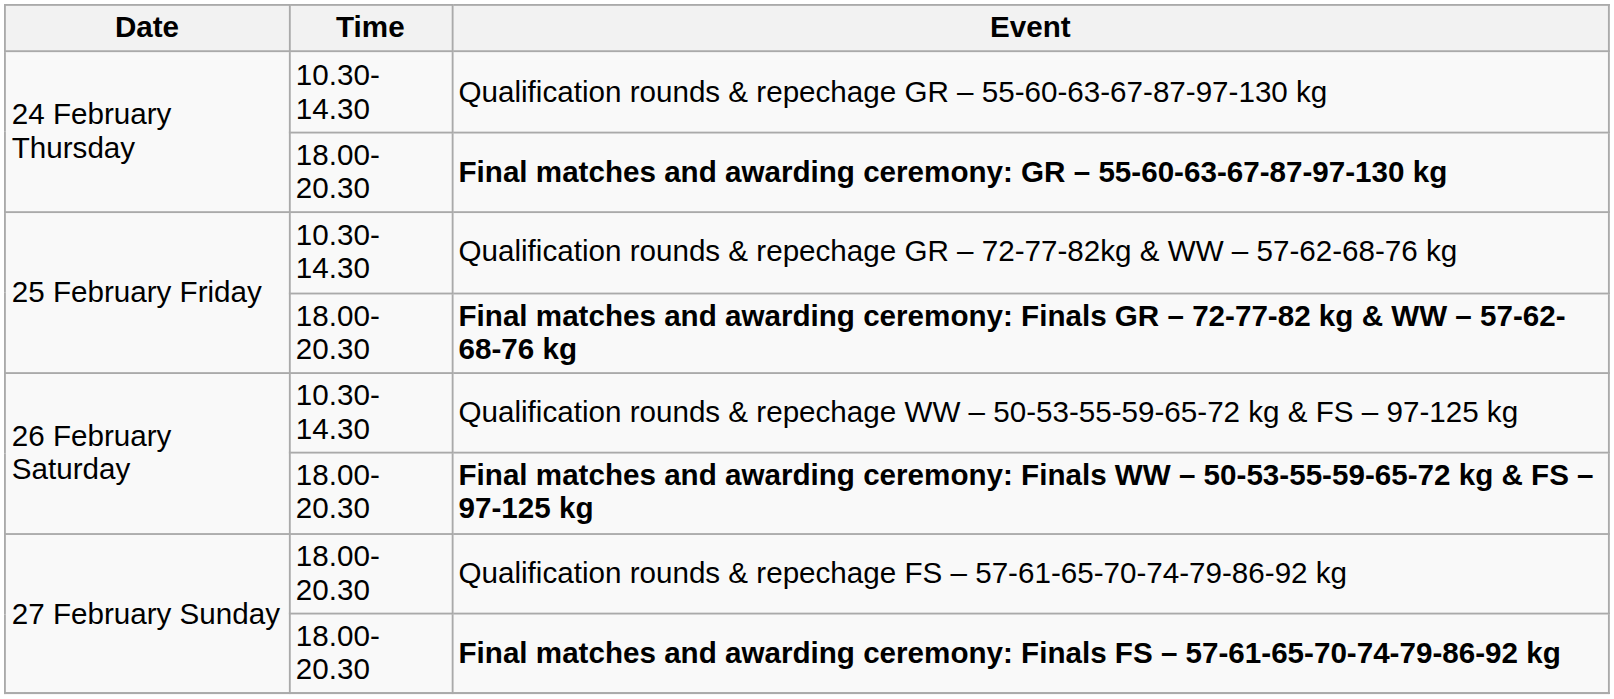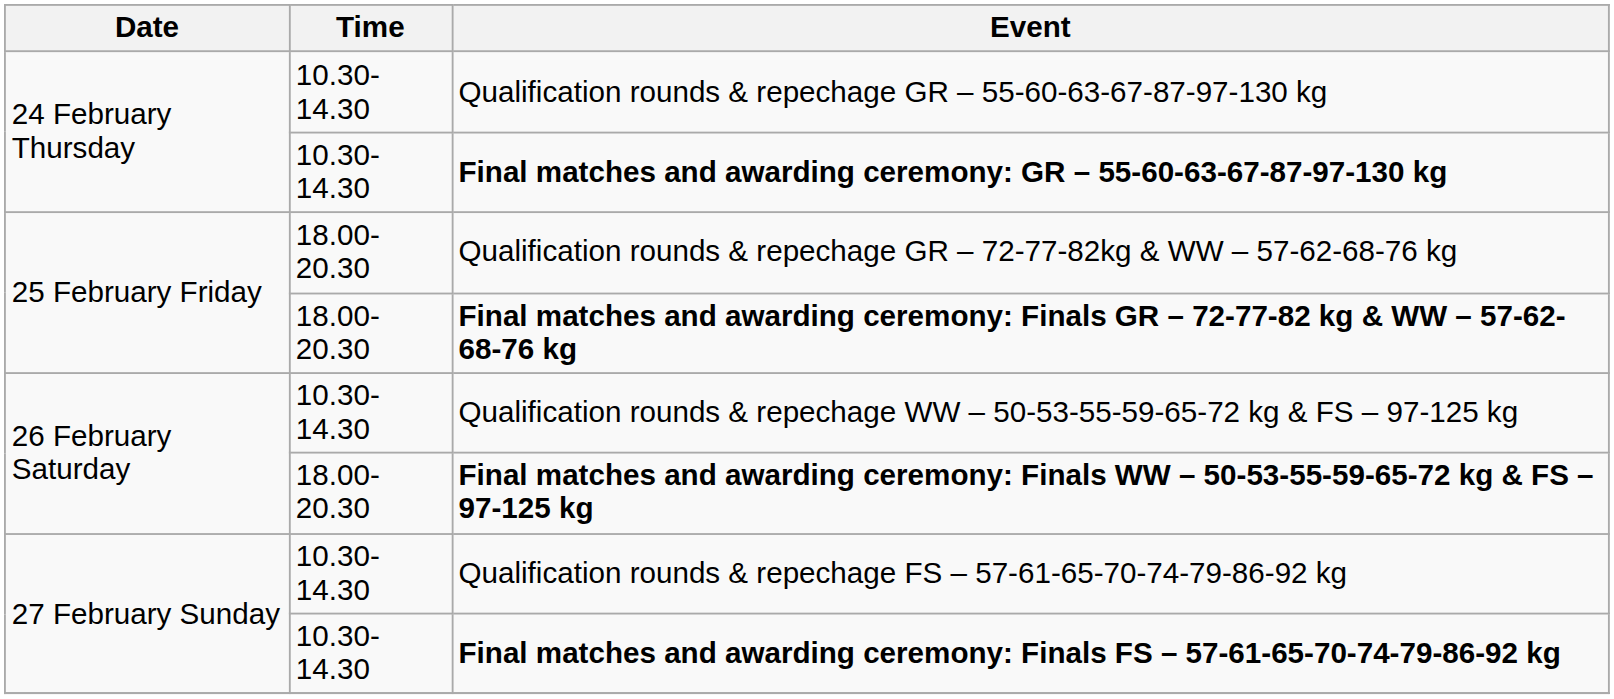(338, 171) 18.00-20.30 -> (338, 171) 10.30-14.30
(338, 252) 10.30-14.30 -> (338, 252) 18.00-20.30
(338, 573) 18.00-20.30 -> (338, 573) 10.30-14.30
(338, 653) 18.00-20.30 -> (338, 653) 10.30-14.30
